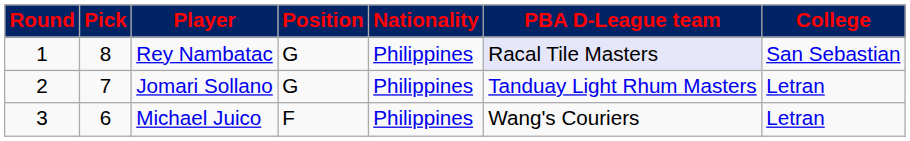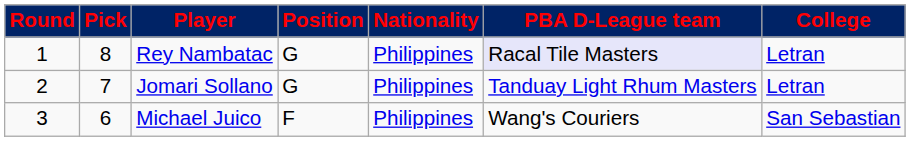(833, 53) San Sebastian -> (795, 53) Letran
(795, 119) Letran -> (833, 119) San Sebastian
